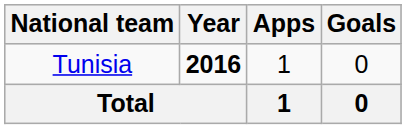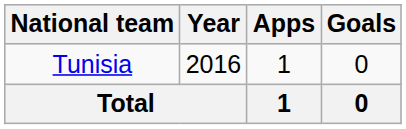(213, 63) bold -> (213, 63) normal
